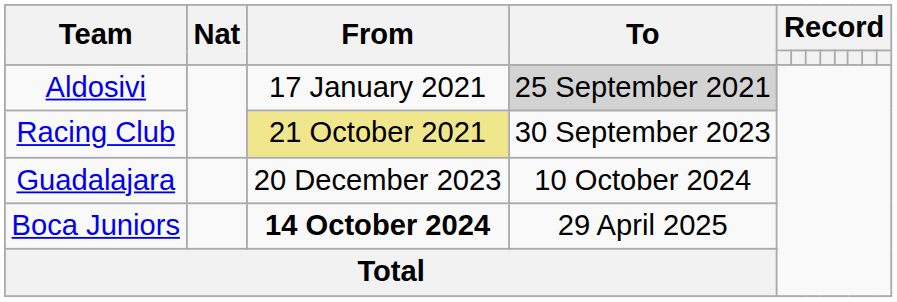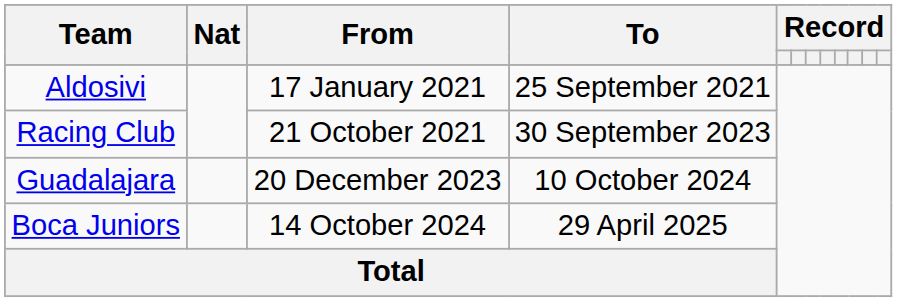(643, 87) lightgrey background -> (643, 87) no background
(378, 133) khaki background -> (378, 133) no background
(378, 225) bold -> (378, 225) normal
